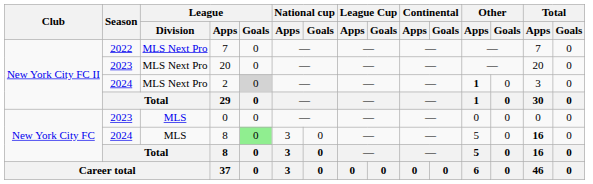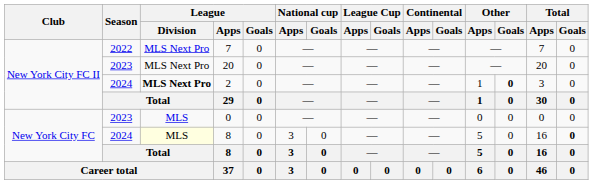(175, 83) normal -> (177, 83) bold
(256, 83) lightgrey background -> (259, 83) no background
(476, 83) bold -> (480, 83) normal
(507, 83) normal -> (511, 83) bold
(175, 135) no background -> (177, 135) lightyellow background
(256, 135) lightgreen background -> (259, 135) no background
(538, 135) bold -> (541, 135) normal
(569, 135) normal -> (572, 135) bold
